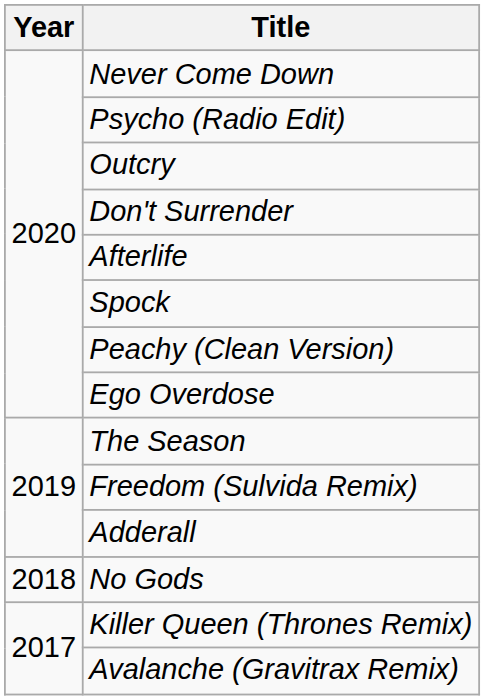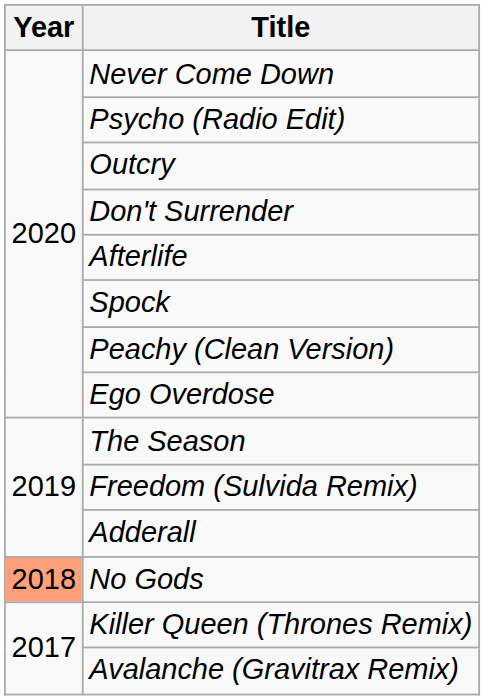(44, 578) no background -> (44, 578) lightsalmon background
